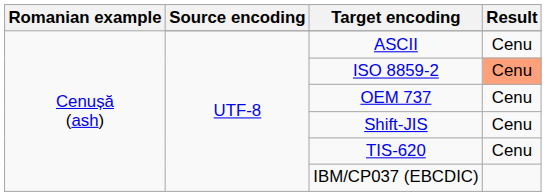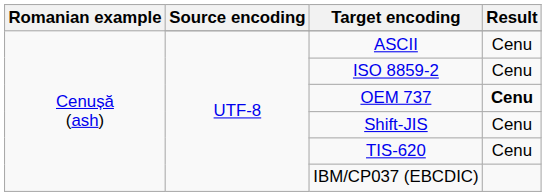(512, 71) lightsalmon background -> (512, 71) no background
(512, 97) normal -> (512, 97) bold
